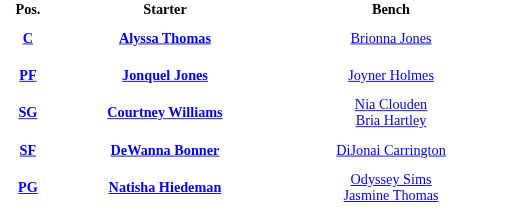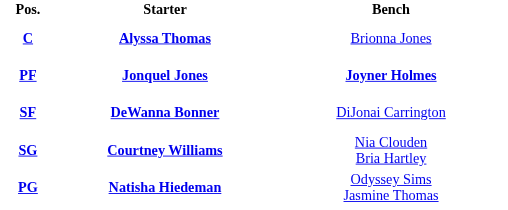(391, 75) normal -> (391, 75) bold
rows swapped: (28, 150) <-> (28, 112)
